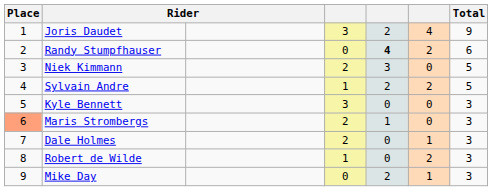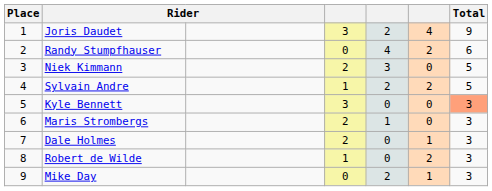(387, 49) bold -> (387, 49) normal
(469, 104) no background -> (469, 104) lightsalmon background
(23, 122) lightsalmon background -> (23, 122) no background
